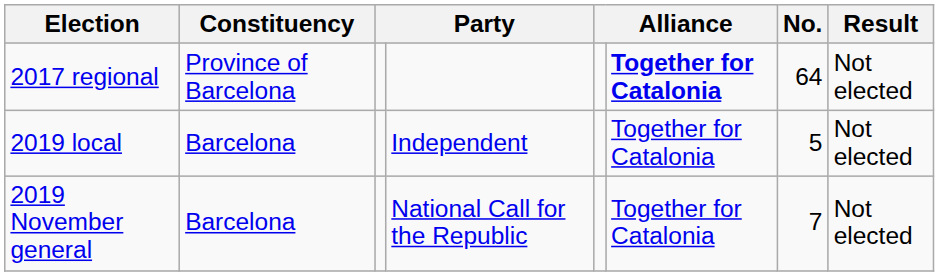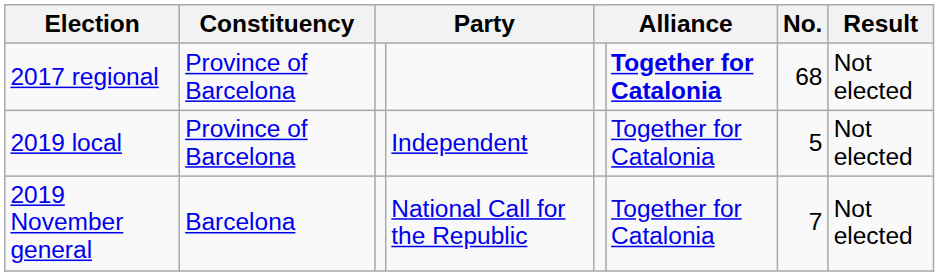(809, 76) 64 -> (809, 76) 68
(240, 142) Barcelona -> (246, 142) Province of Barcelona
